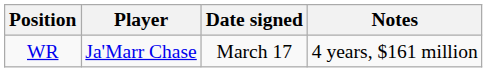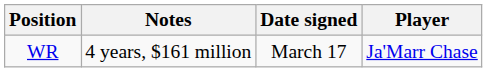columns swapped: (141, 19) <-> (395, 19)
